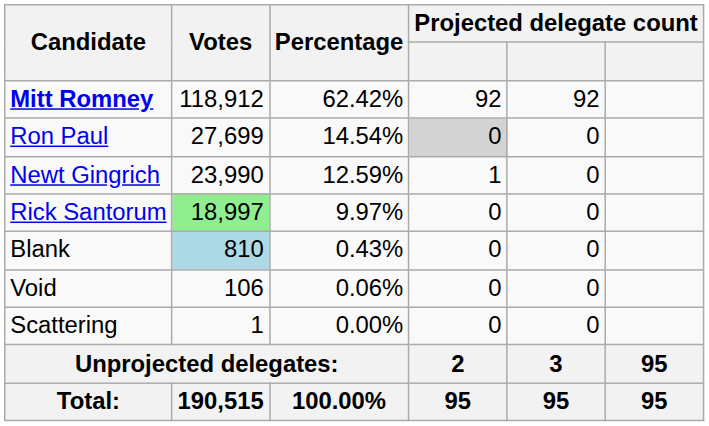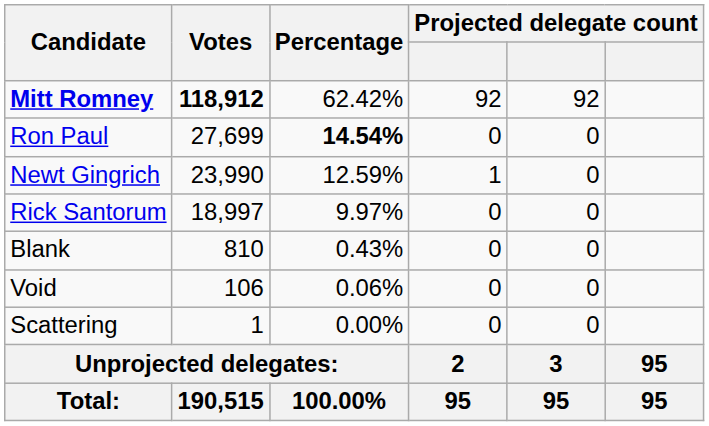(222, 99) normal -> (221, 99) bold
(363, 136) normal -> (363, 136) bold
(495, 136) lightgrey background -> (495, 136) no background
(227, 212) lightgreen background -> (227, 212) no background
(244, 250) lightblue background -> (244, 250) no background
